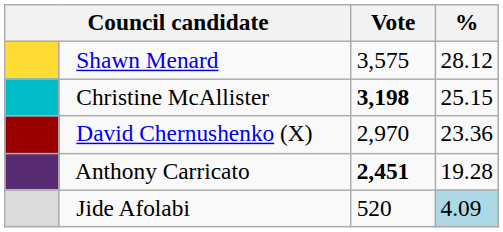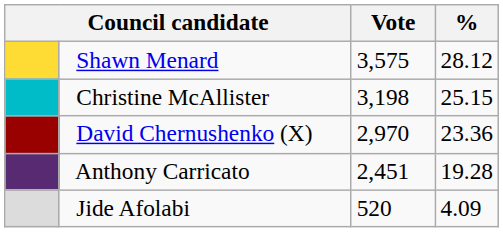(383, 97) bold -> (383, 97) normal
(383, 171) bold -> (383, 171) normal
(461, 208) lightblue background -> (461, 208) no background
